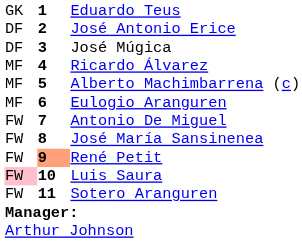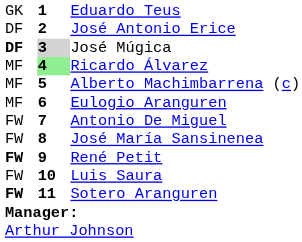(14, 48) normal -> (14, 48) bold
(42, 48) no background -> (42, 48) lightgrey background
(42, 66) no background -> (42, 66) lightgreen background
(14, 158) normal -> (14, 158) bold
(42, 158) lightsalmon background -> (42, 158) no background
(14, 176) pink background -> (14, 176) no background
(14, 195) normal -> (14, 195) bold
